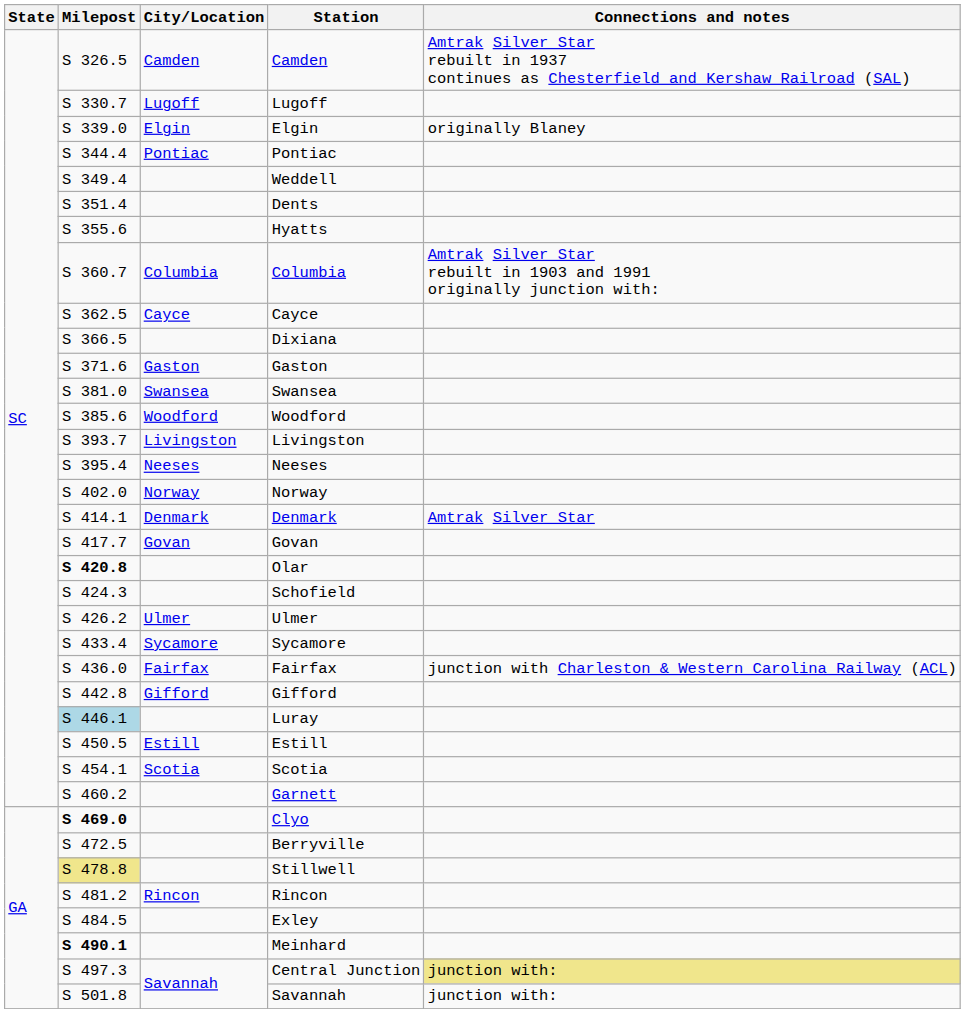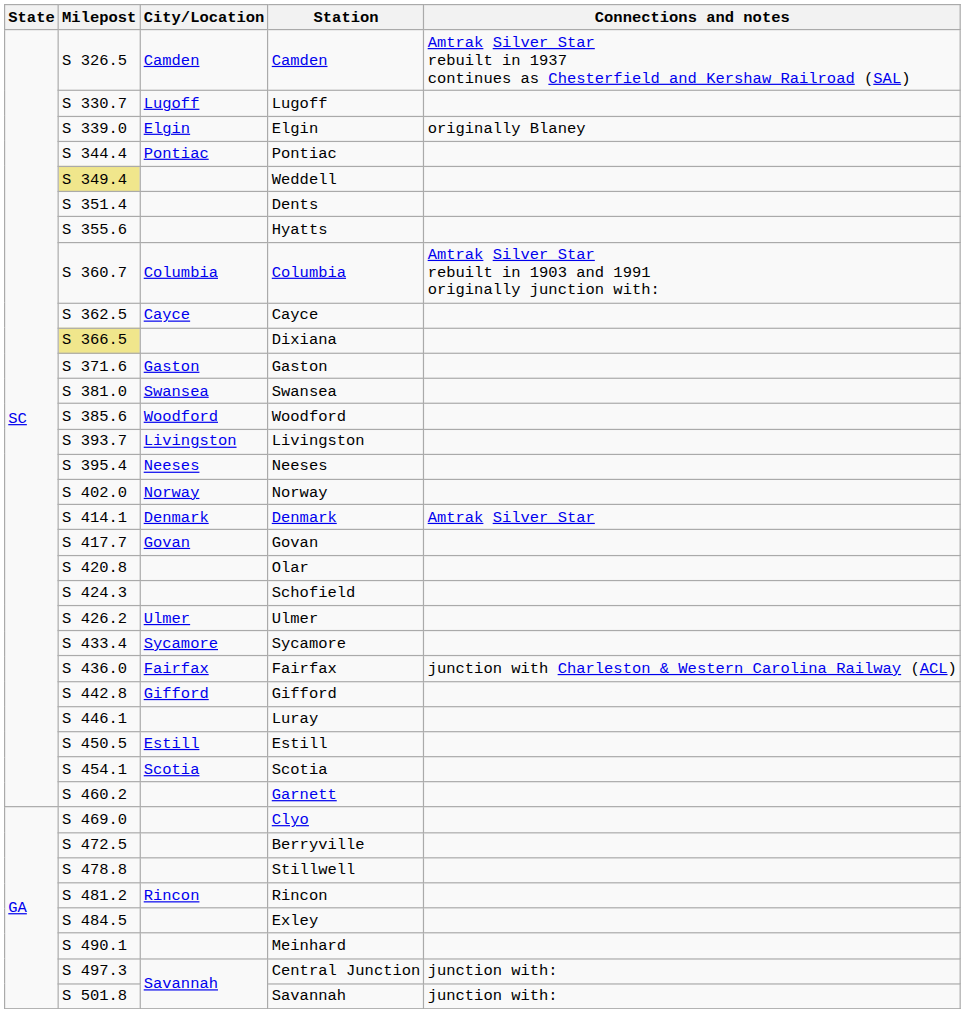(95, 179) no background -> (95, 179) khaki background
(95, 341) no background -> (95, 341) khaki background
(95, 568) bold -> (95, 568) normal
(95, 719) lightblue background -> (95, 719) no background
(95, 820) bold -> (95, 820) normal
(95, 870) khaki background -> (95, 870) no background
(95, 946) bold -> (95, 946) normal
(493, 971) khaki background -> (493, 971) no background
